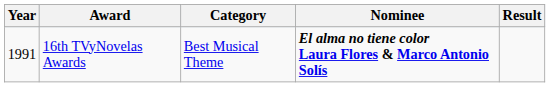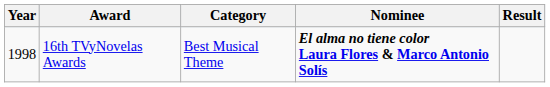(22, 54) 1991 -> (22, 54) 1998
